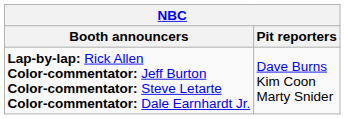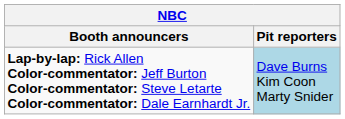(295, 81) no background -> (295, 81) lightblue background
